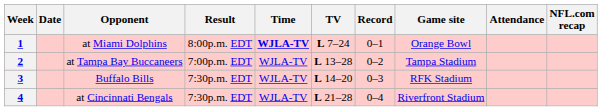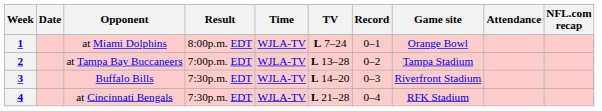(283, 43) bold -> (282, 43) normal
(441, 79) RFK Stadium -> (438, 79) Riverfront Stadium
(441, 97) Riverfront Stadium -> (438, 97) RFK Stadium
